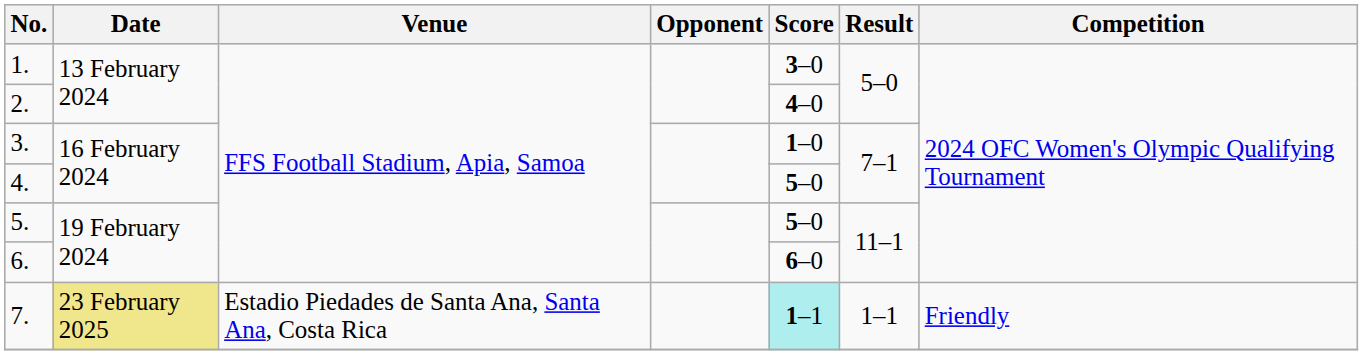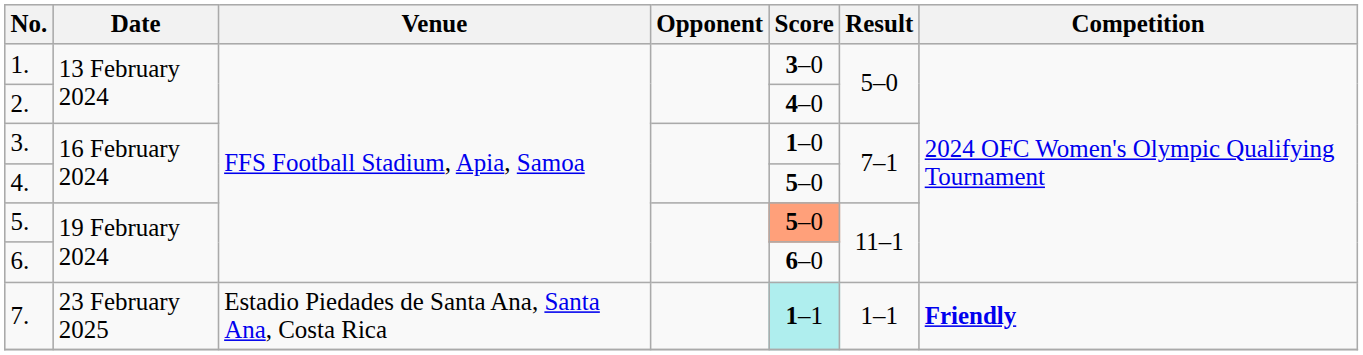(804, 222) no background -> (804, 222) lightsalmon background
(119, 315) khaki background -> (119, 315) no background
(967, 315) normal -> (970, 315) bold
